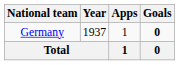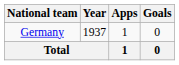(157, 32) bold -> (157, 32) normal
